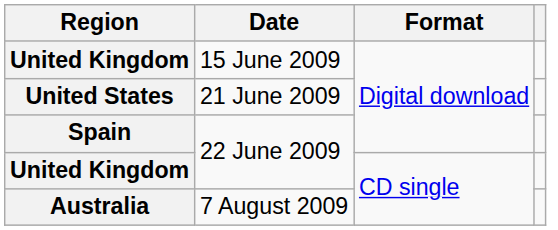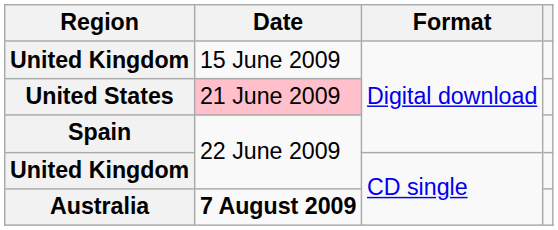(270, 96) no background -> (270, 96) pink background
(274, 206) normal -> (278, 206) bold
